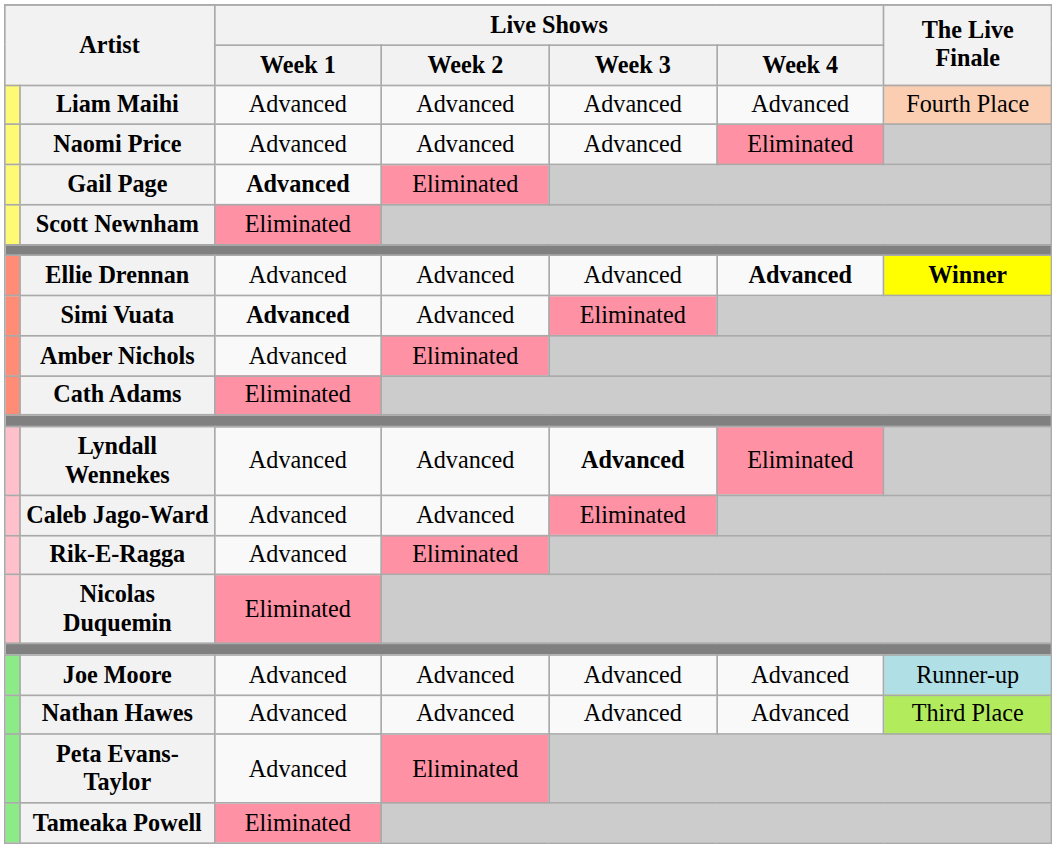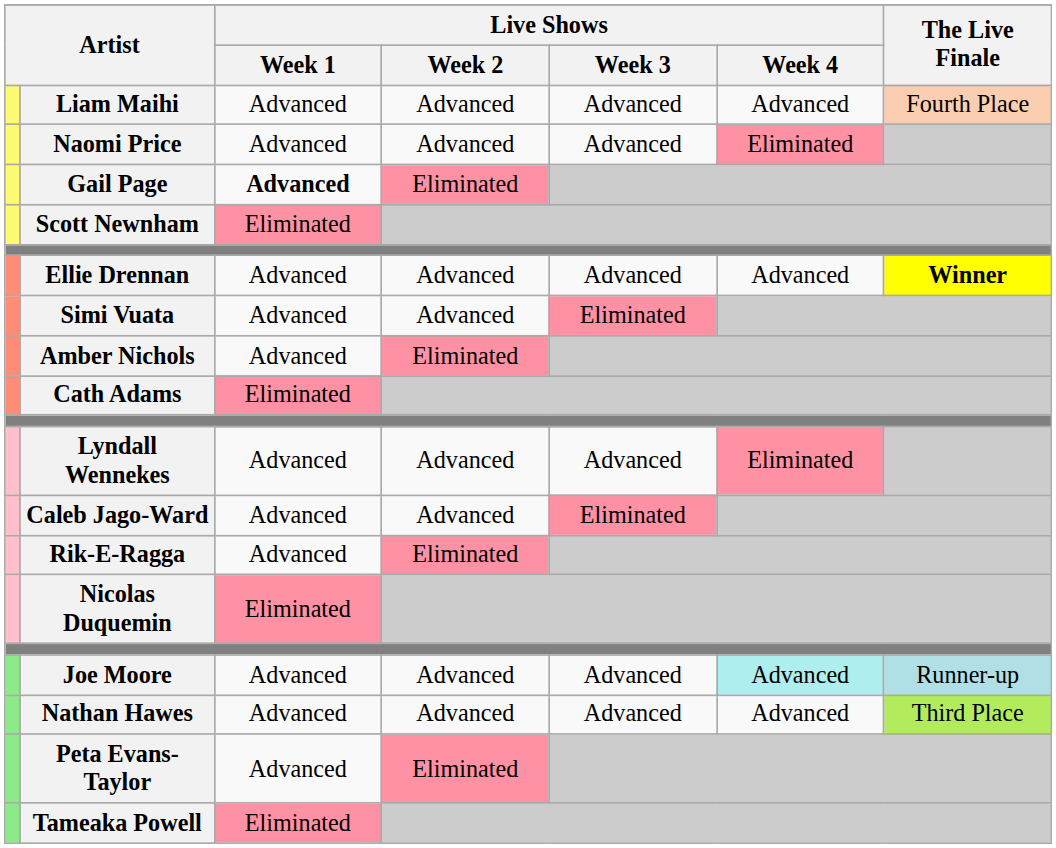(800, 275) bold -> (800, 275) normal
(298, 315) bold -> (298, 315) normal
(633, 460) bold -> (633, 460) normal
(800, 674) no background -> (800, 674) paleturquoise background
